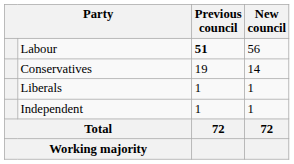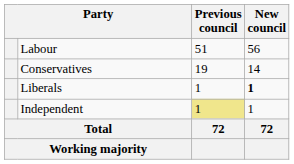(201, 48) bold -> (201, 48) normal
(251, 88) normal -> (251, 88) bold
(198, 108) no background -> (198, 108) khaki background
